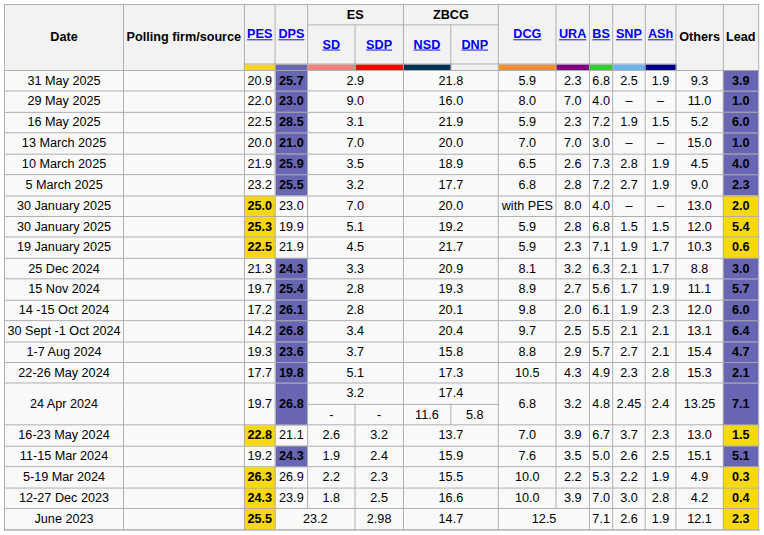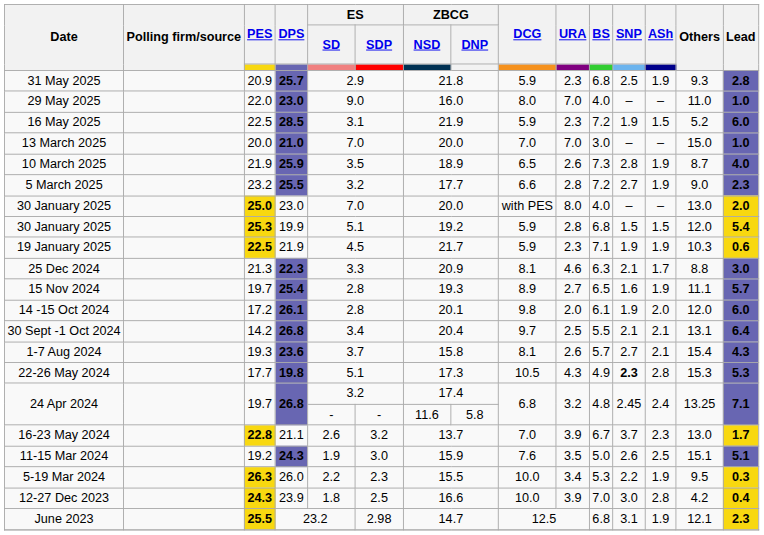(741, 80) 3.9 -> (741, 80) 2.8
(700, 163) 4.5 -> (700, 163) 8.7
(527, 184) 6.8 -> (527, 184) 6.6
(661, 247) 1.7 -> (661, 247) 1.9
(291, 268) 24.3 -> (291, 268) 22.3
(573, 268) 3.2 -> (573, 268) 4.6
(601, 289) 5.6 -> (601, 289) 6.5
(629, 289) 1.7 -> (629, 289) 1.6
(661, 309) 2.3 -> (661, 309) 2.0
(527, 351) 8.8 -> (527, 351) 8.1
(573, 351) 2.9 -> (573, 351) 2.6
(741, 351) 4.7 -> (741, 351) 4.3
(629, 372) normal -> (629, 372) bold
(741, 372) 2.1 -> (741, 372) 5.3
(741, 435) 1.5 -> (741, 435) 1.7
(379, 456) 2.4 -> (379, 456) 3.0
(291, 476) 26.9 -> (291, 476) 26.0
(573, 476) 2.2 -> (573, 476) 3.4
(700, 476) 4.9 -> (700, 476) 9.5
(601, 518) 7.1 -> (601, 518) 6.8
(629, 518) 2.6 -> (629, 518) 3.1
